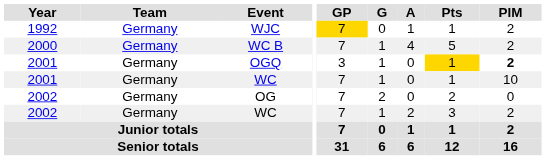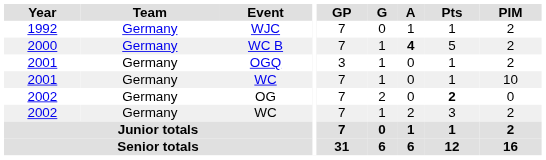(342, 29) gold background -> (342, 29) no background
(411, 46) normal -> (411, 46) bold
(452, 62) gold background -> (452, 62) no background
(510, 62) bold -> (510, 62) normal
(452, 96) normal -> (452, 96) bold
